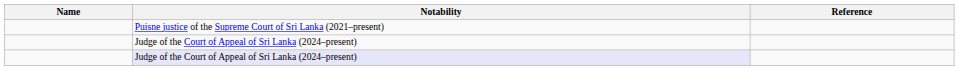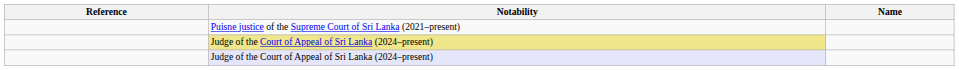columns swapped: (68, 12) <-> (852, 12)
(246, 42) no background -> (322, 42) khaki background
